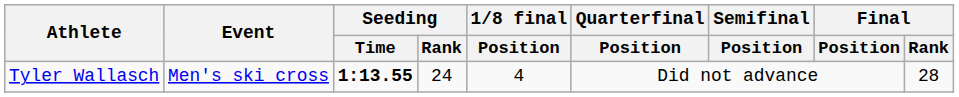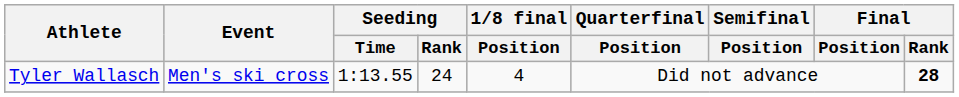(375, 76) bold -> (375, 76) normal
(929, 76) normal -> (929, 76) bold
